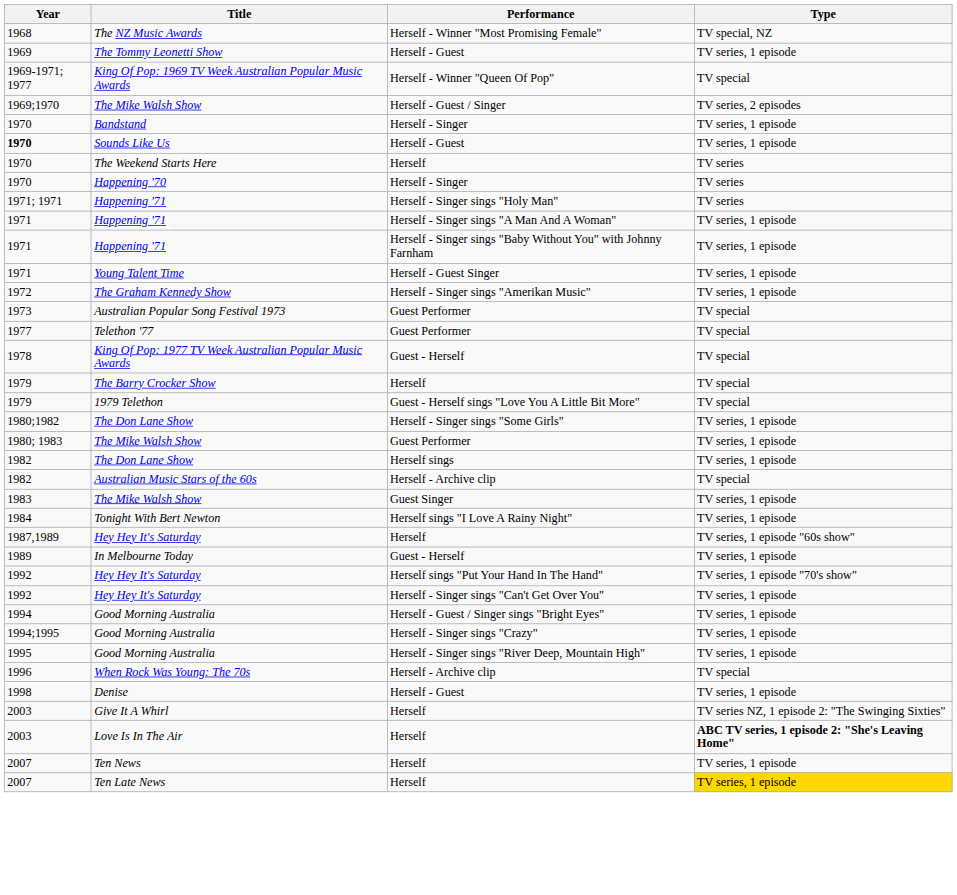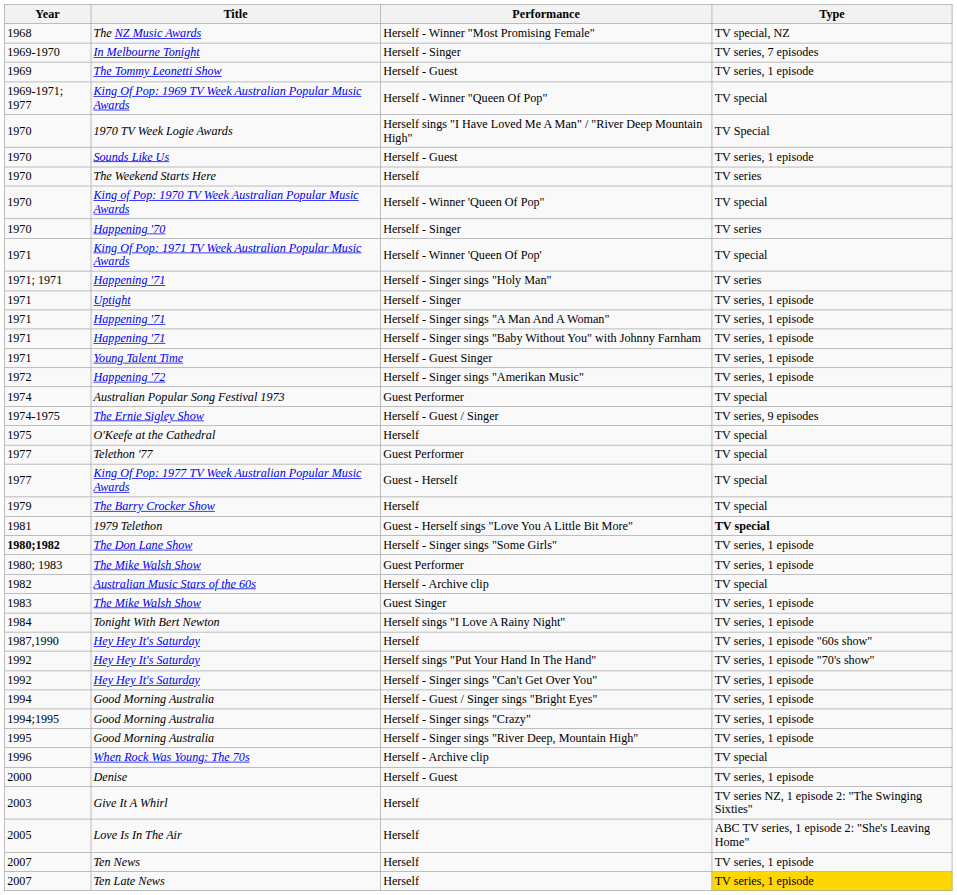+ row: (147, 52)
- row: (148, 104)
- row: (120, 124)
+ row: (163, 131)
(19, 143) bold -> (19, 157) normal
+ row: (226, 202)
+ row: (227, 254)
+ row: (112, 300)
- row: (163, 292)
+ row: (129, 377)
(19, 311) 1973 -> (19, 396) 1974
+ row: (149, 415)
+ row: (154, 435)
(19, 356) 1978 -> (19, 480) 1977
(19, 402) 1979 -> (19, 526) 1981
(723, 402) normal -> (742, 526) bold
(33, 421) normal -> (34, 545) bold
- row: (144, 460)
(33, 537) 1987,1989 -> (33, 641) 1987,1990
- row: (144, 556)
(19, 691) 1998 -> (19, 776) 2000
(19, 736) 2003 -> (19, 835) 2005
(810, 736) bold -> (822, 835) normal
